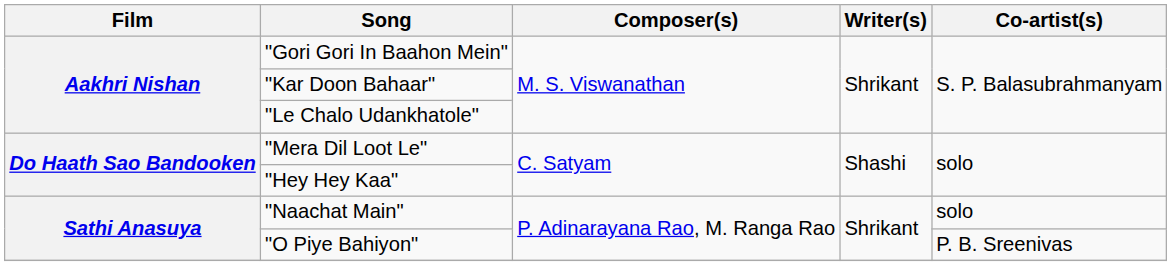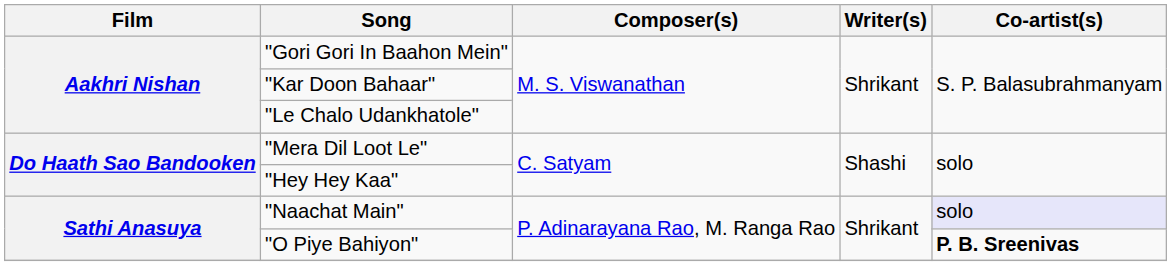(955, 212) no background -> (955, 212) lavender background
(1004, 244) normal -> (1008, 244) bold
